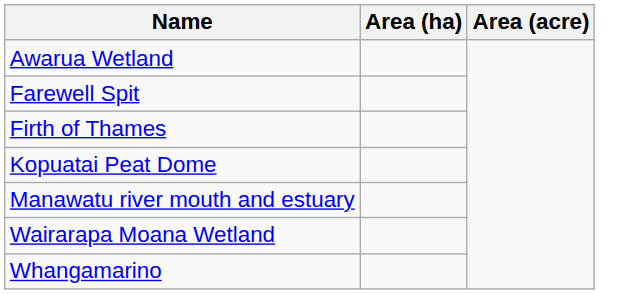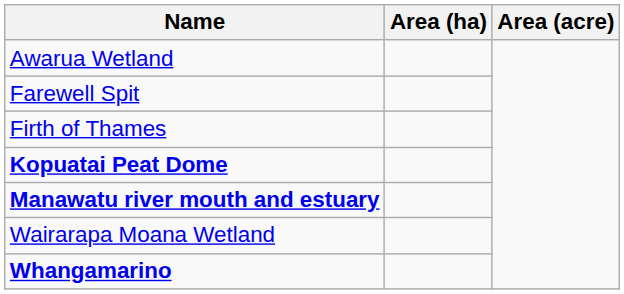(113, 164) normal -> (119, 164) bold
(182, 199) normal -> (195, 199) bold
(86, 270) normal -> (91, 270) bold
